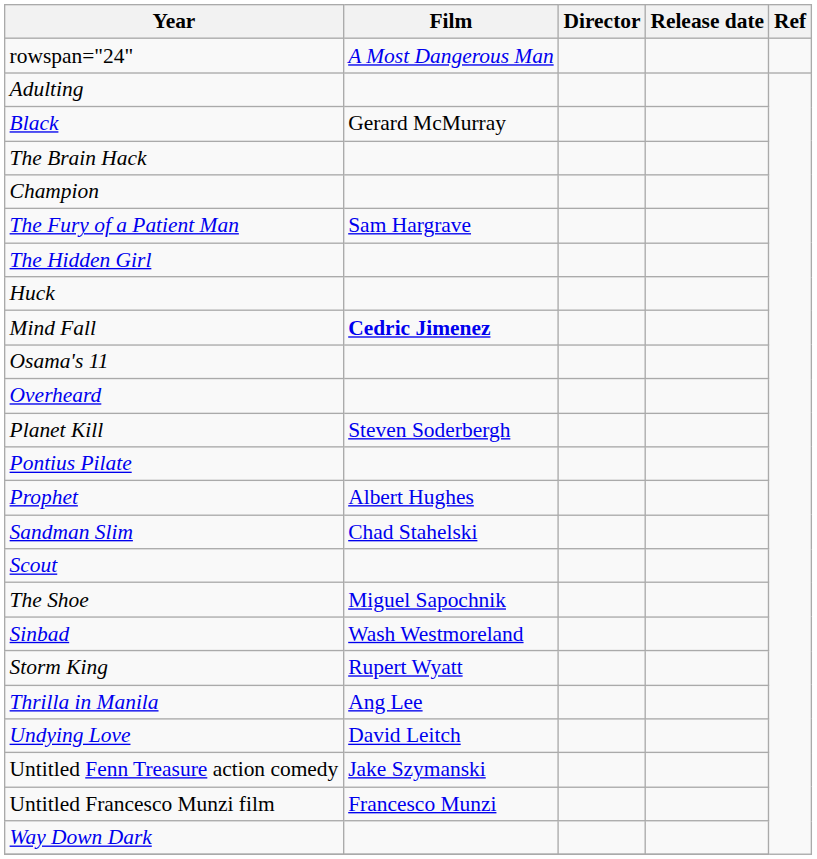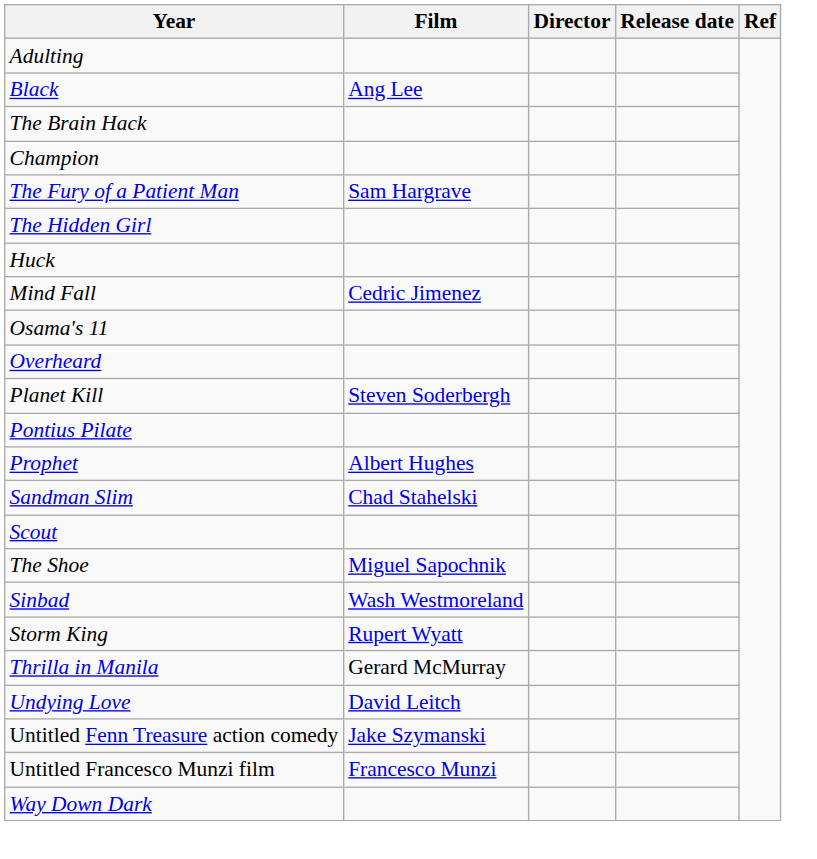- row: (71, 55)
(427, 123) Gerard McMurray -> (385, 89) Ang Lee
(419, 327) bold -> (415, 293) normal
(385, 701) Ang Lee -> (427, 667) Gerard McMurray
